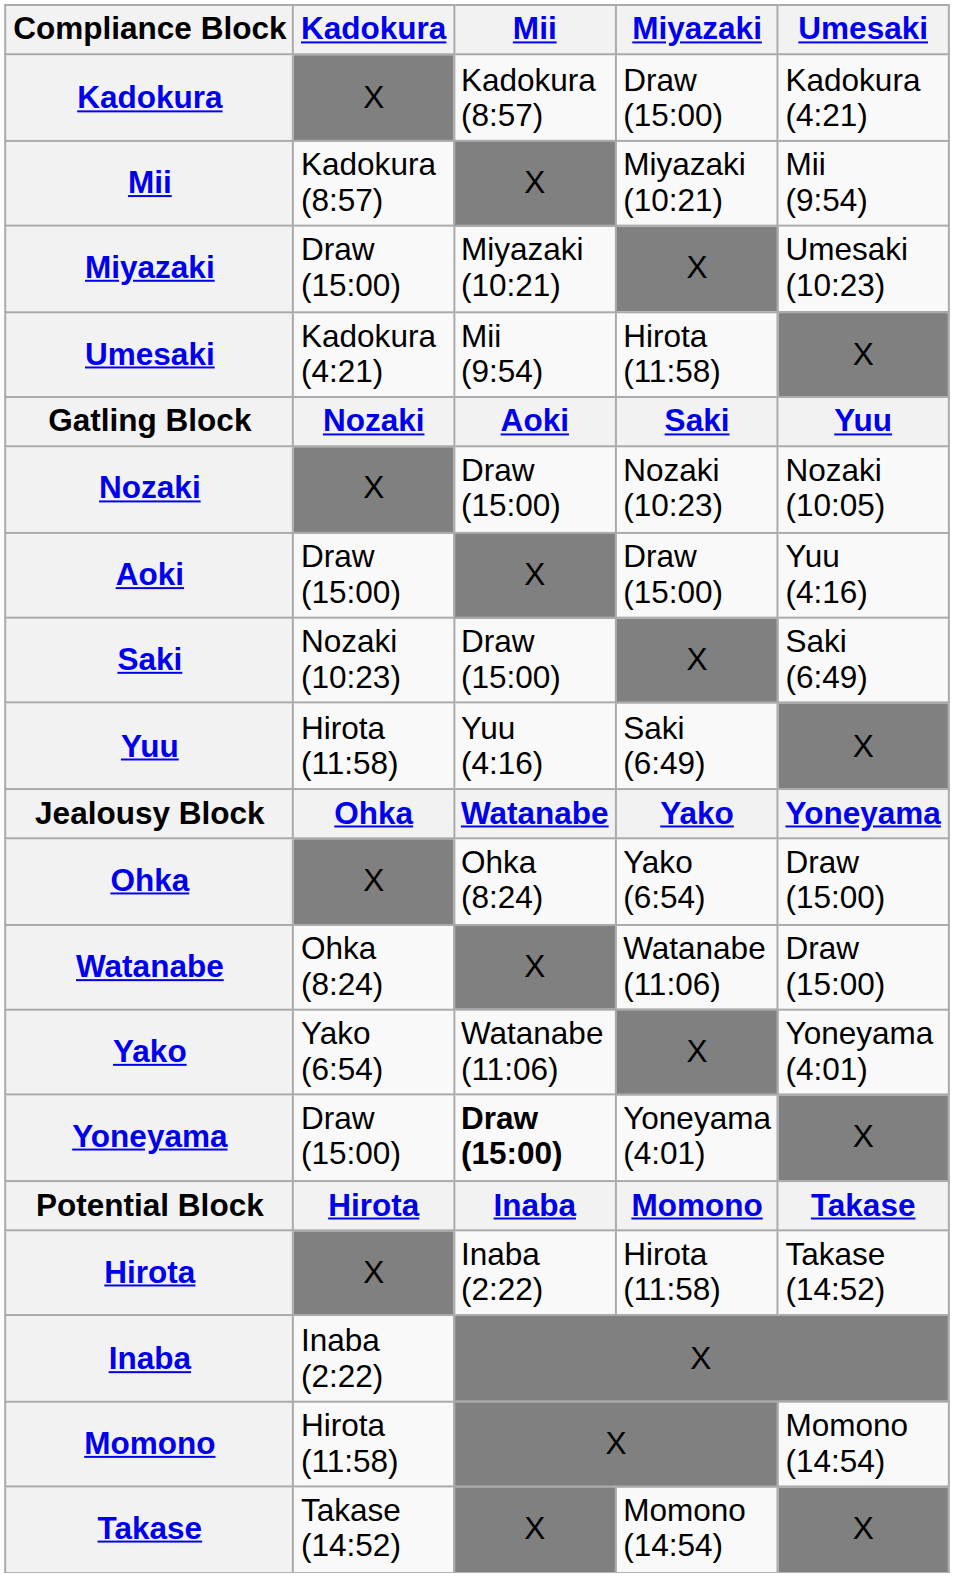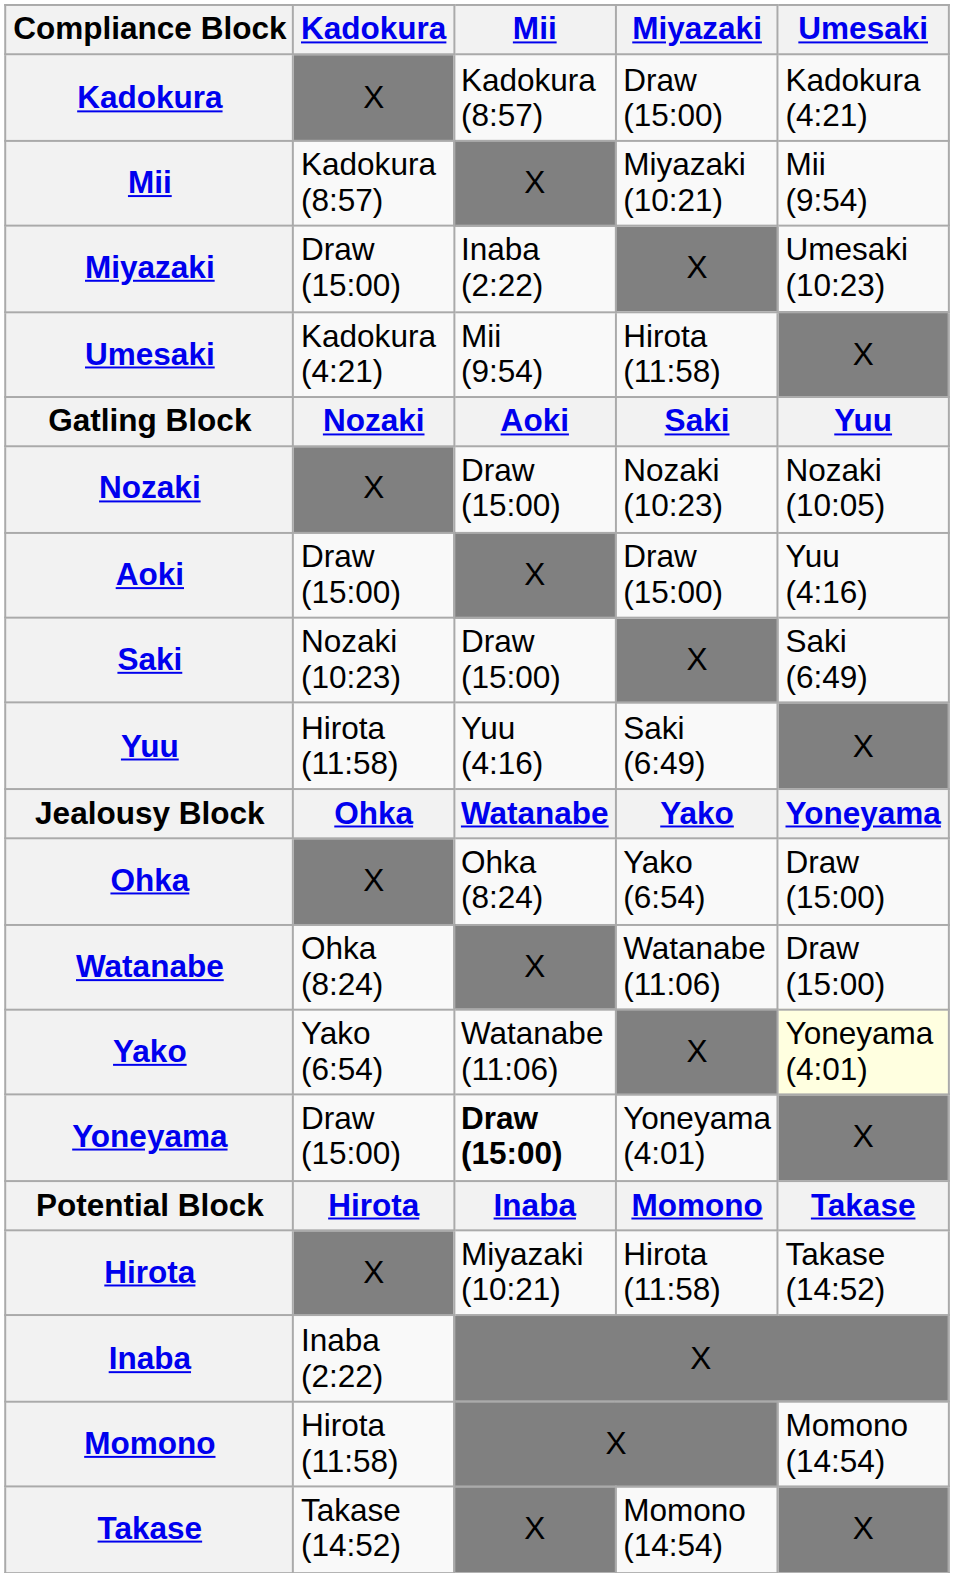(522, 268) Miyazaki (10:21) -> (502, 268) Inaba (2:22)
(859, 1051) no background -> (859, 1051) lightyellow background
(502, 1272) Inaba (2:22) -> (522, 1272) Miyazaki (10:21)
